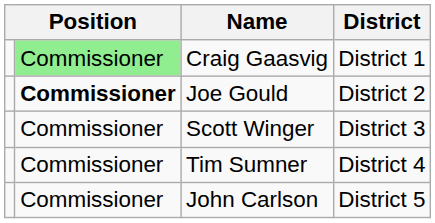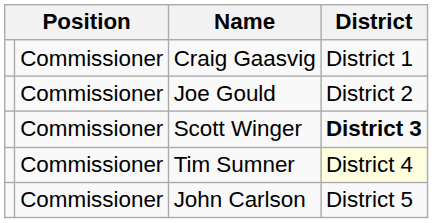(92, 57) lightgreen background -> (92, 57) no background
(98, 93) bold -> (92, 93) normal
(382, 128) normal -> (374, 128) bold
(382, 164) no background -> (369, 164) lightyellow background
